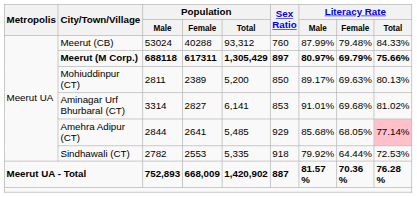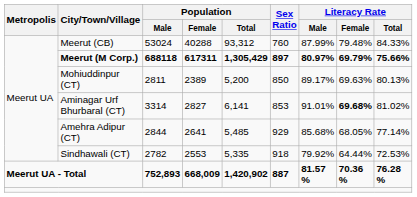(355, 106) normal -> (355, 106) bold
(393, 132) pink background -> (393, 132) no background
